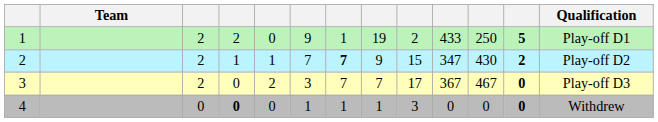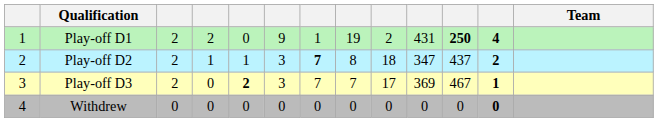columns swapped: (111, 15) <-> (596, 15)
(450, 38) 433 -> (425, 38) 431
(486, 38) normal -> (460, 38) bold
(522, 38) 5 -> (496, 38) 4
(308, 60) 7 -> (282, 60) 3
(379, 60) 9 -> (353, 60) 8
(415, 60) 15 -> (389, 60) 18
(486, 60) 430 -> (460, 60) 437
(272, 83) normal -> (246, 83) bold
(450, 83) 367 -> (425, 83) 369
(522, 83) 0 -> (496, 83) 1
(236, 106) bold -> (210, 106) normal
(308, 106) 1 -> (282, 106) 0
(343, 106) 1 -> (317, 106) 0
(379, 106) 1 -> (353, 106) 0
(415, 106) 3 -> (389, 106) 0
